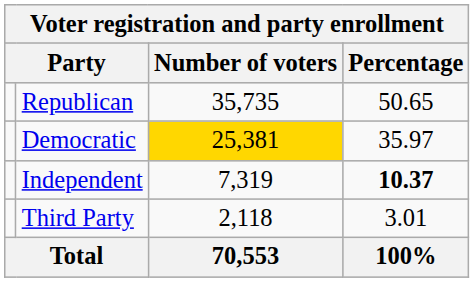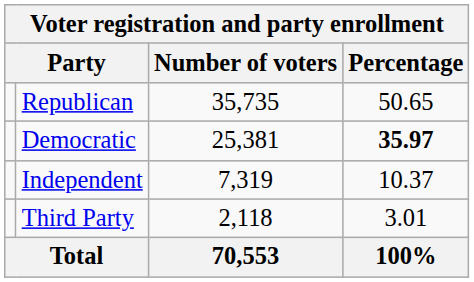(246, 140) gold background -> (246, 140) no background
(406, 140) normal -> (406, 140) bold
(406, 179) bold -> (406, 179) normal
